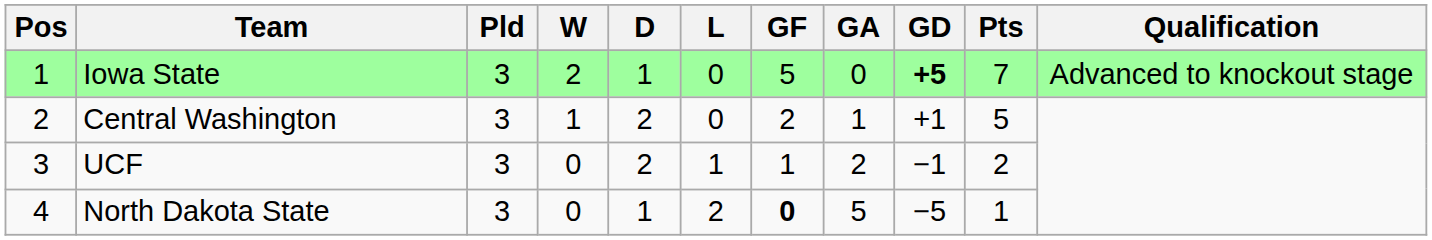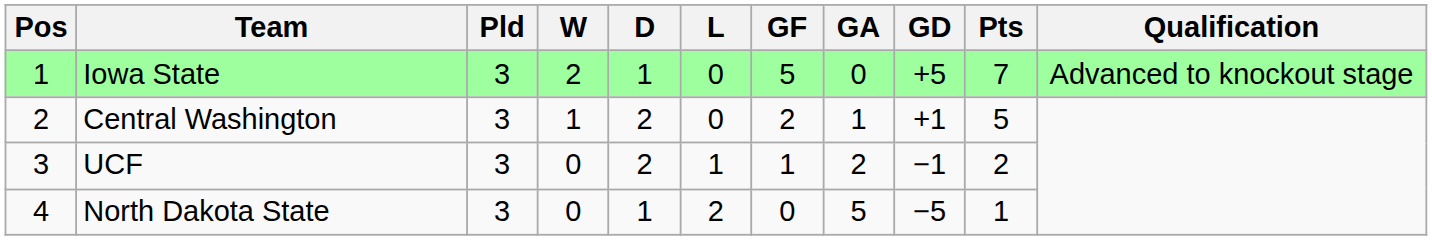(930, 73) bold -> (930, 73) normal
(787, 211) bold -> (787, 211) normal
